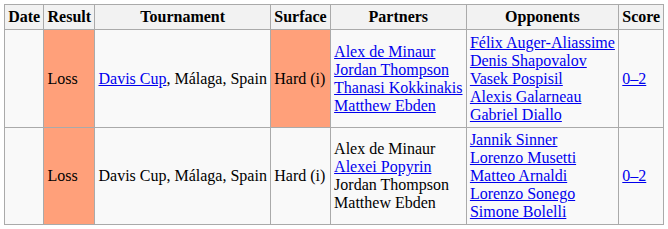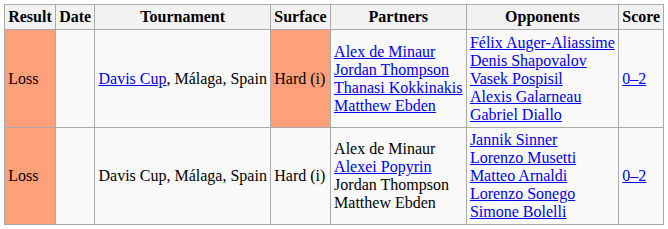columns swapped: (69, 17) <-> (24, 17)
